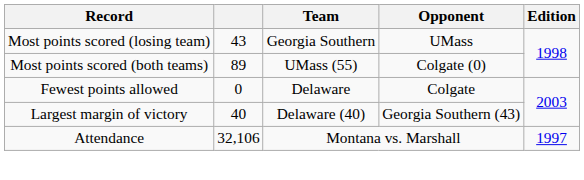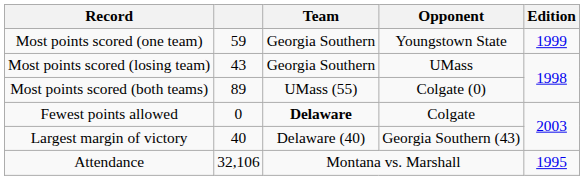+ row: (109, 41)
(321, 89) normal -> (321, 114) bold
(552, 138) 1997 -> (552, 162) 1995
